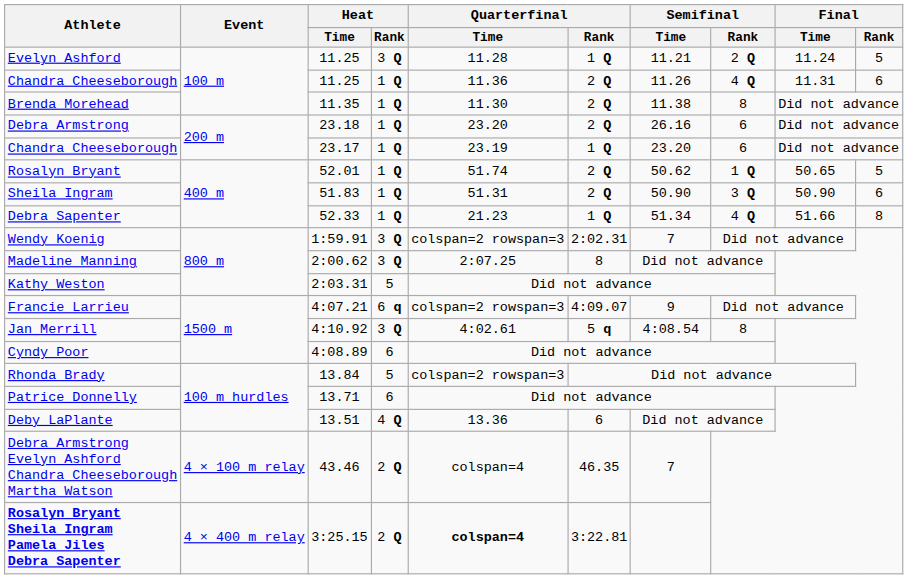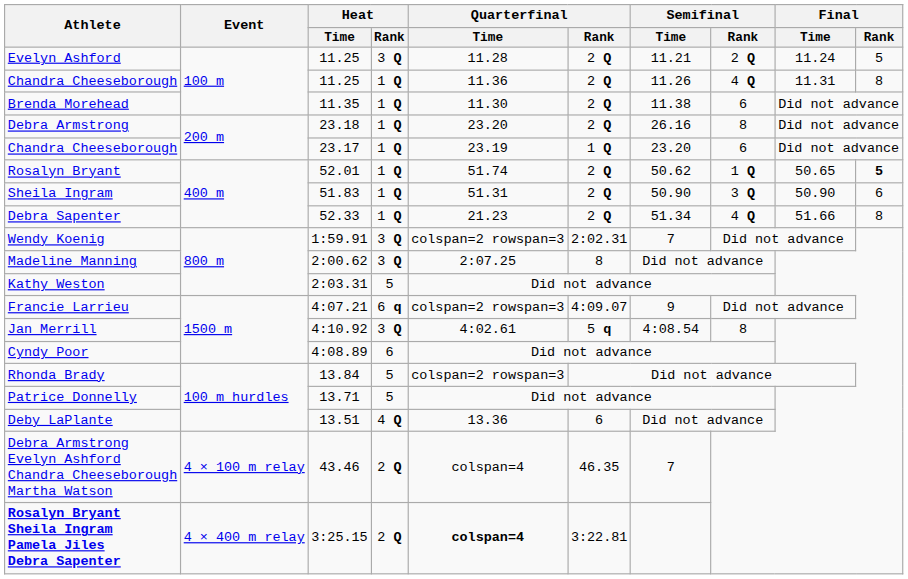(599, 58) 1 Q -> (599, 58) 2 Q
(879, 81) 6 -> (879, 81) 8
(743, 103) 8 -> (743, 103) 6
(743, 126) 6 -> (743, 126) 8
(879, 171) normal -> (879, 171) bold
(599, 216) 1 Q -> (599, 216) 2 Q
(389, 397) 6 -> (389, 397) 5
